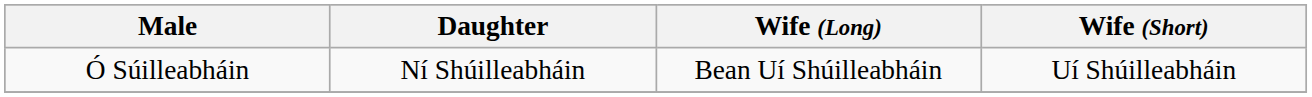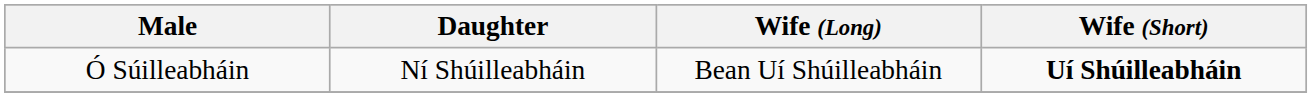(1144, 69) normal -> (1144, 69) bold
